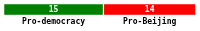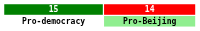(150, 21) no background -> (150, 21) lightgreen background
